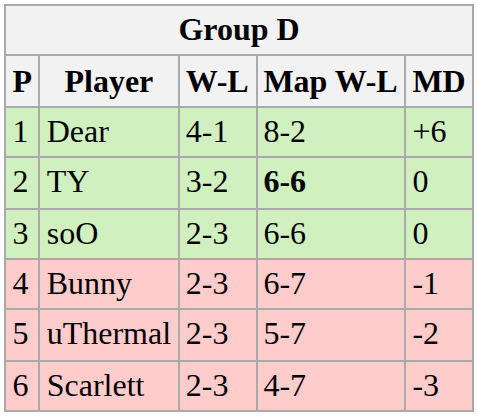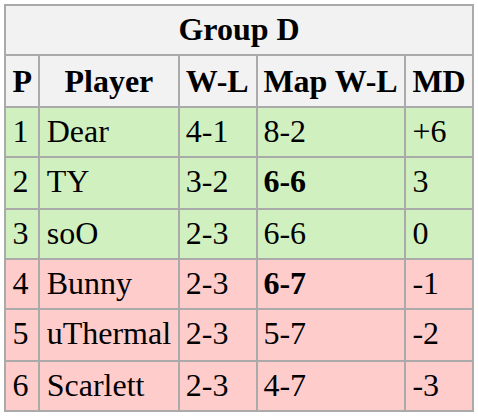(420, 182) 0 -> (420, 182) 3
(285, 283) normal -> (285, 283) bold
